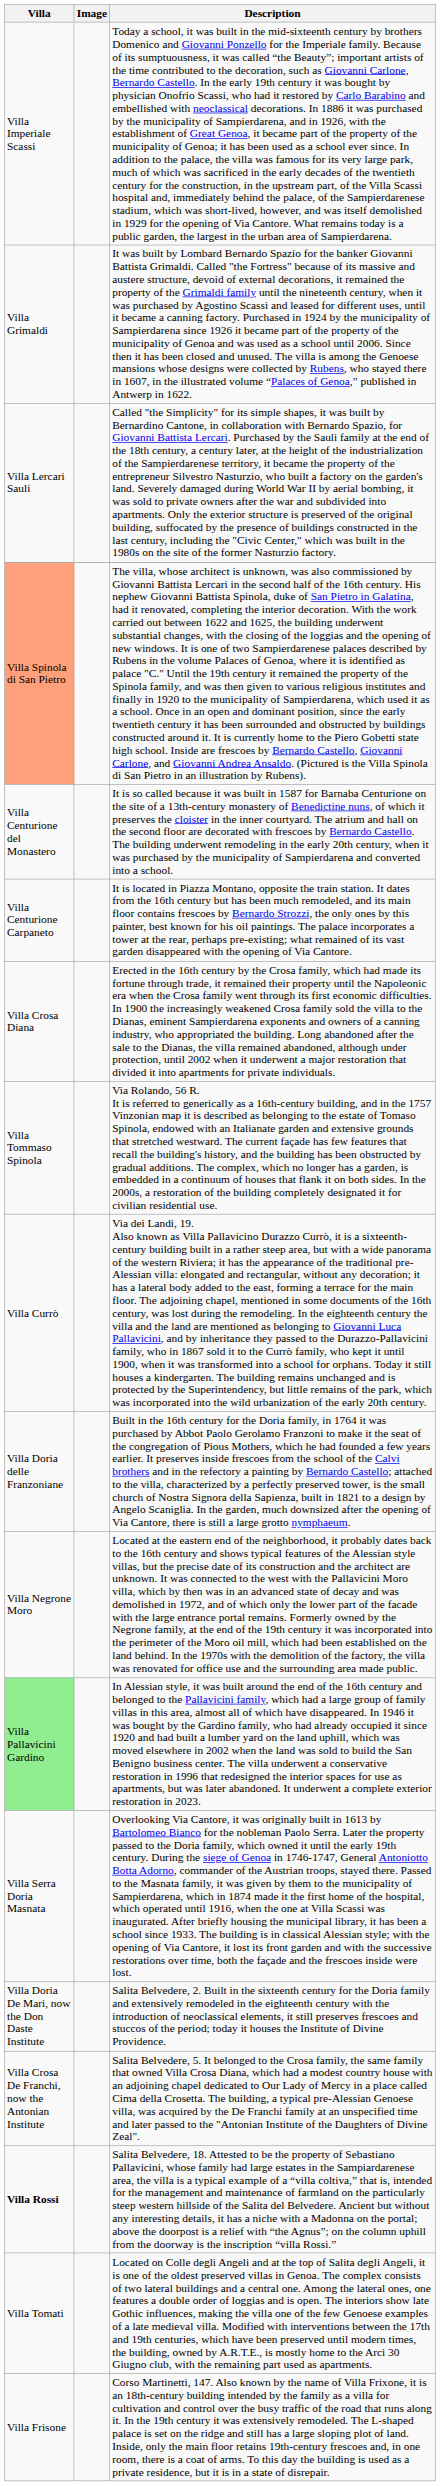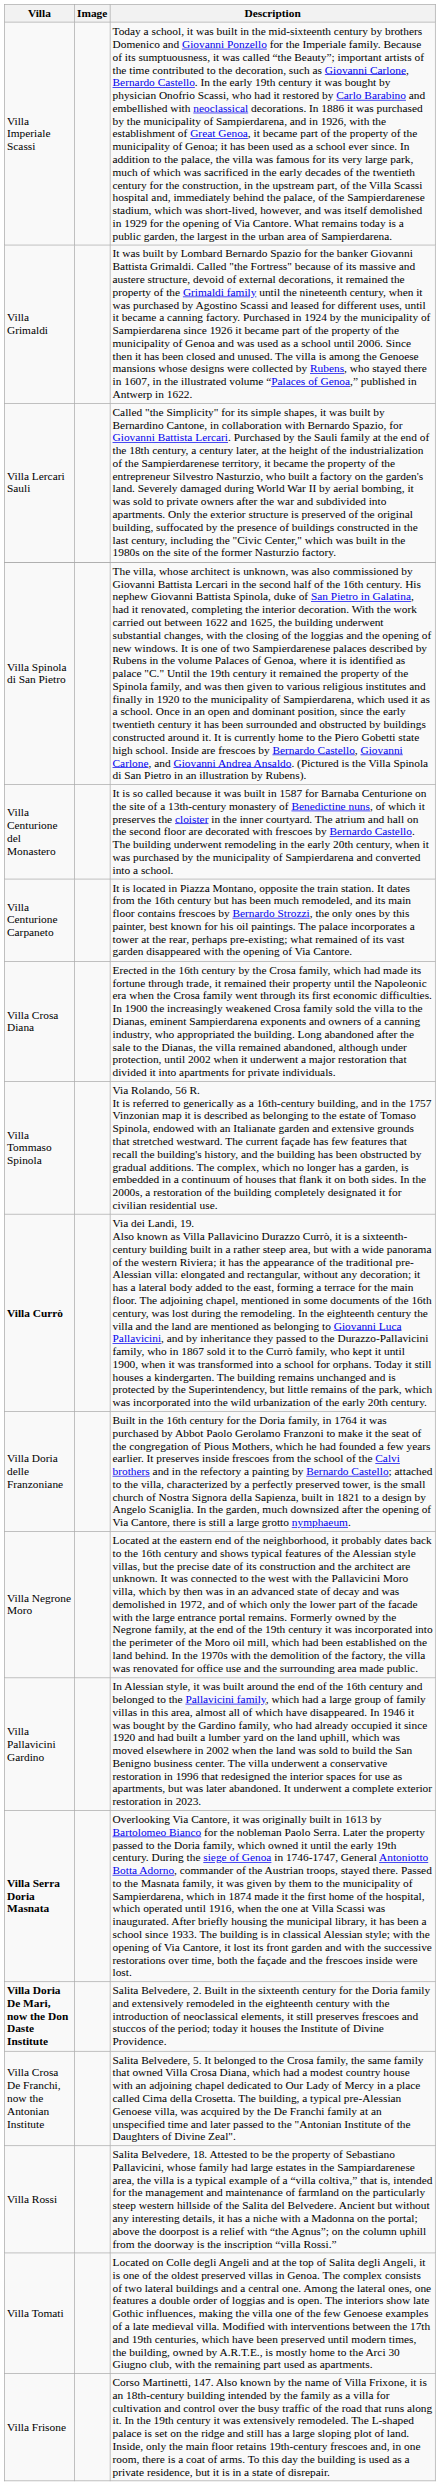(37, 673) lightsalmon background -> (37, 673) no background
(33, 1313) normal -> (35, 1313) bold
(31, 1744) lightgreen background -> (31, 1744) no background
(31, 1896) normal -> (33, 1896) bold
(39, 2016) normal -> (38, 2016) bold
(33, 2199) bold -> (32, 2199) normal
